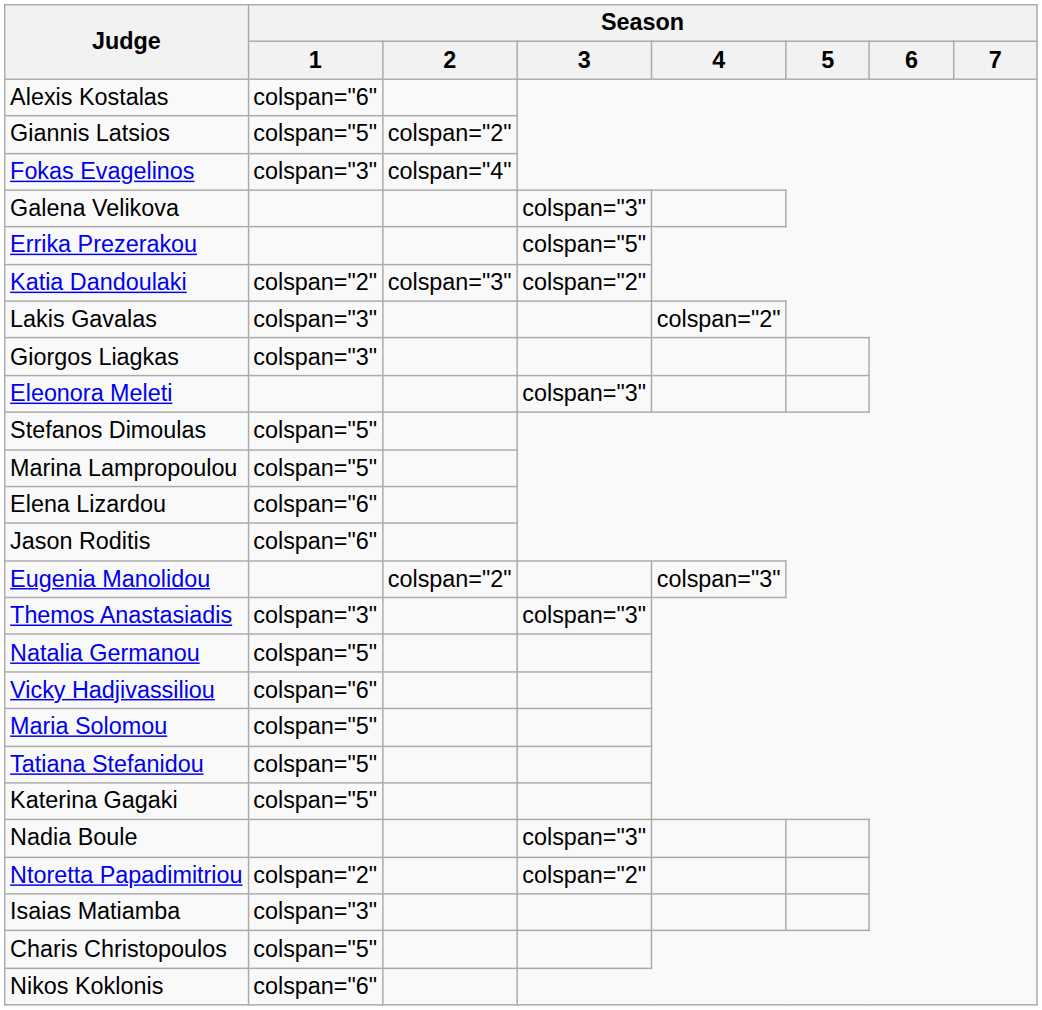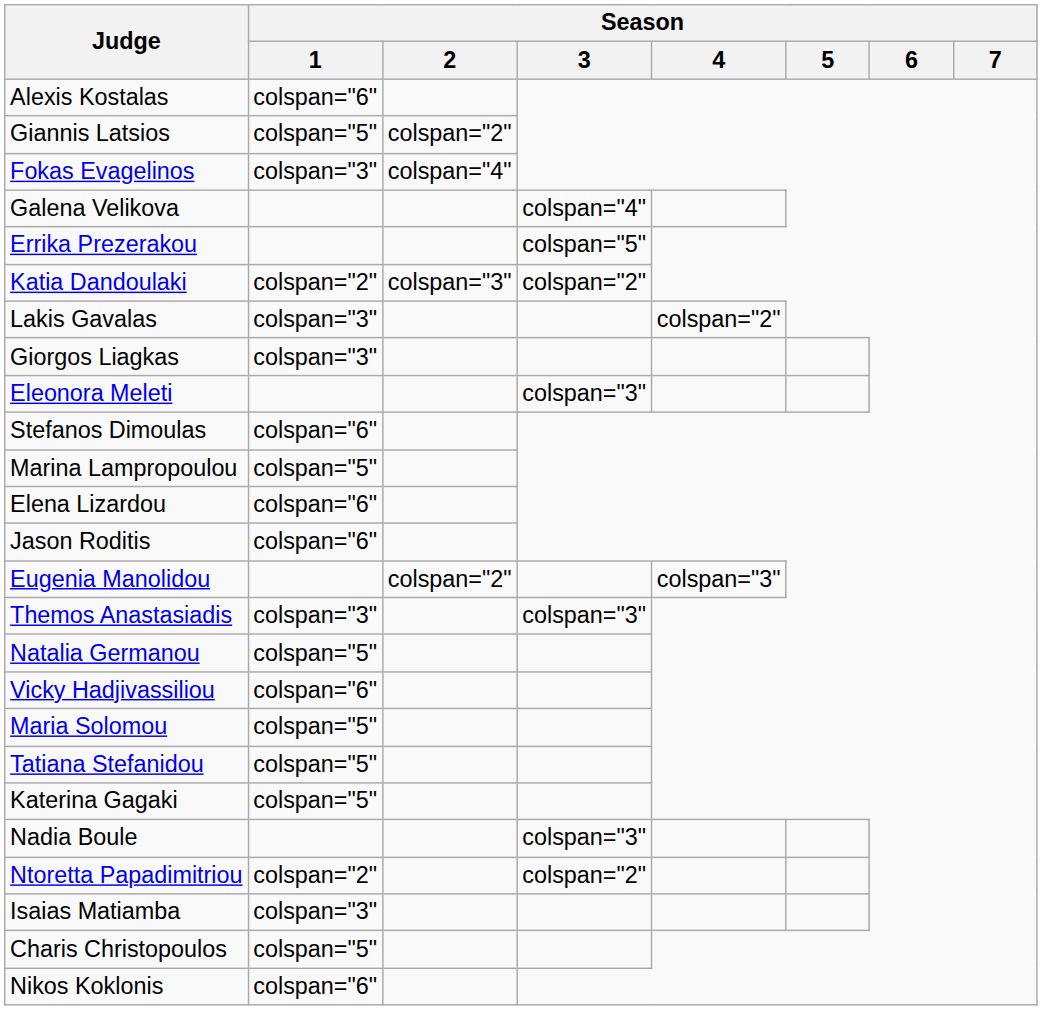(584, 208) colspan="3" -> (584, 208) colspan="4"
(315, 430) colspan="5" -> (315, 430) colspan="6"
